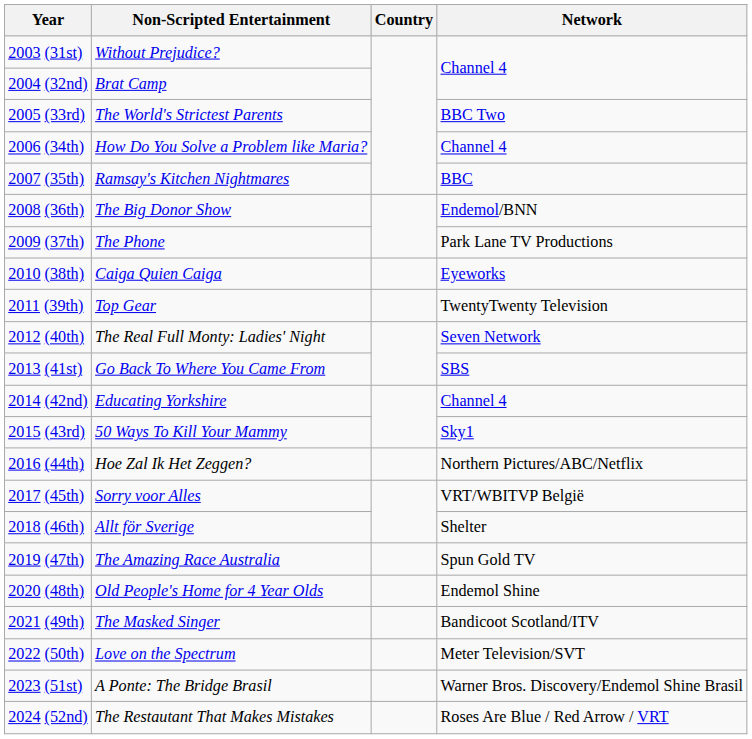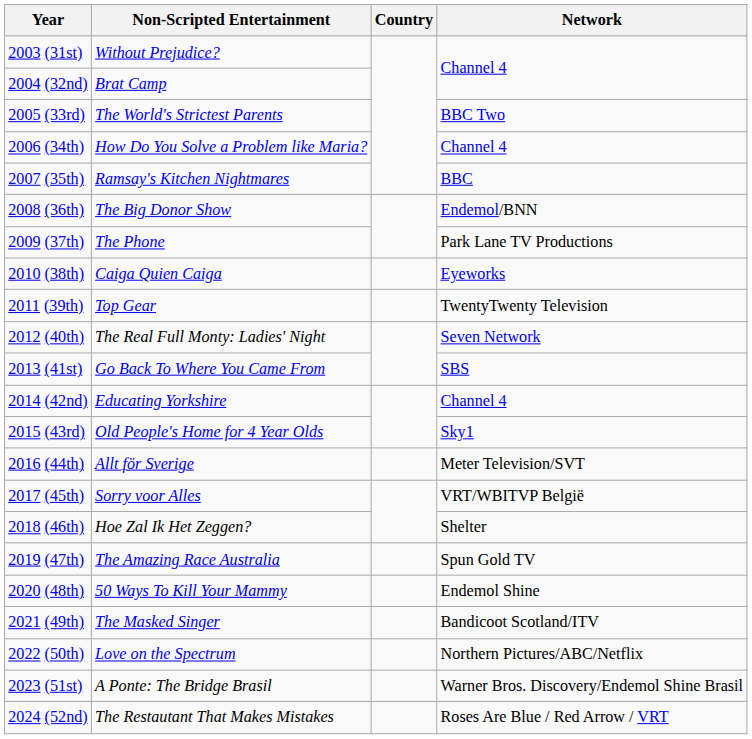(191, 432) 50 Ways To Kill Your Mammy -> (209, 432) Old People's Home for 4 Year Olds
(173, 463) Hoe Zal Ik Het Zeggen? -> (144, 463) Allt för Sverige
(542, 463) Northern Pictures/ABC/Netflix -> (513, 463) Meter Television/SVT
(144, 527) Allt för Sverige -> (173, 527) Hoe Zal Ik Het Zeggen?
(209, 590) Old People's Home for 4 Year Olds -> (191, 590) 50 Ways To Kill Your Mammy
(513, 654) Meter Television/SVT -> (542, 654) Northern Pictures/ABC/Netflix
